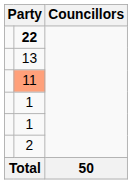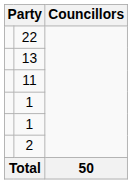(29, 37) bold -> (29, 37) normal
(29, 80) lightsalmon background -> (29, 80) no background
